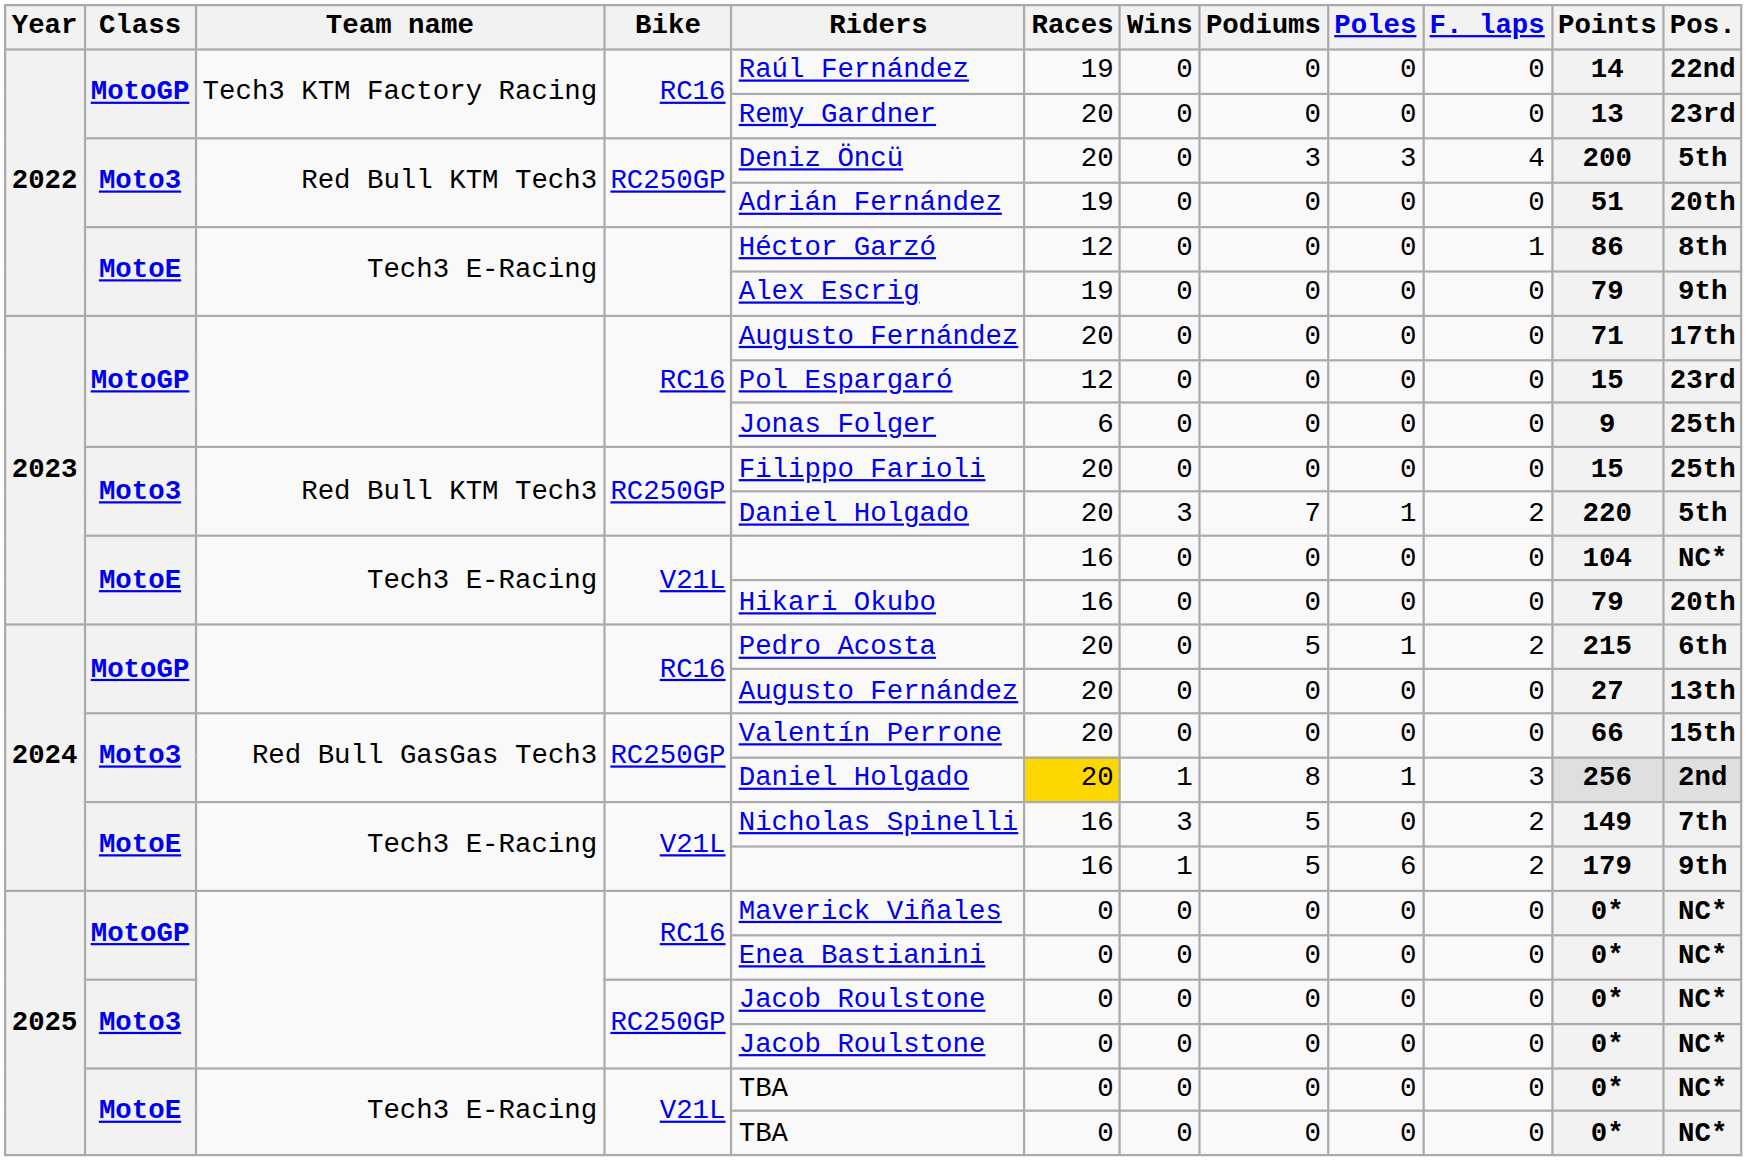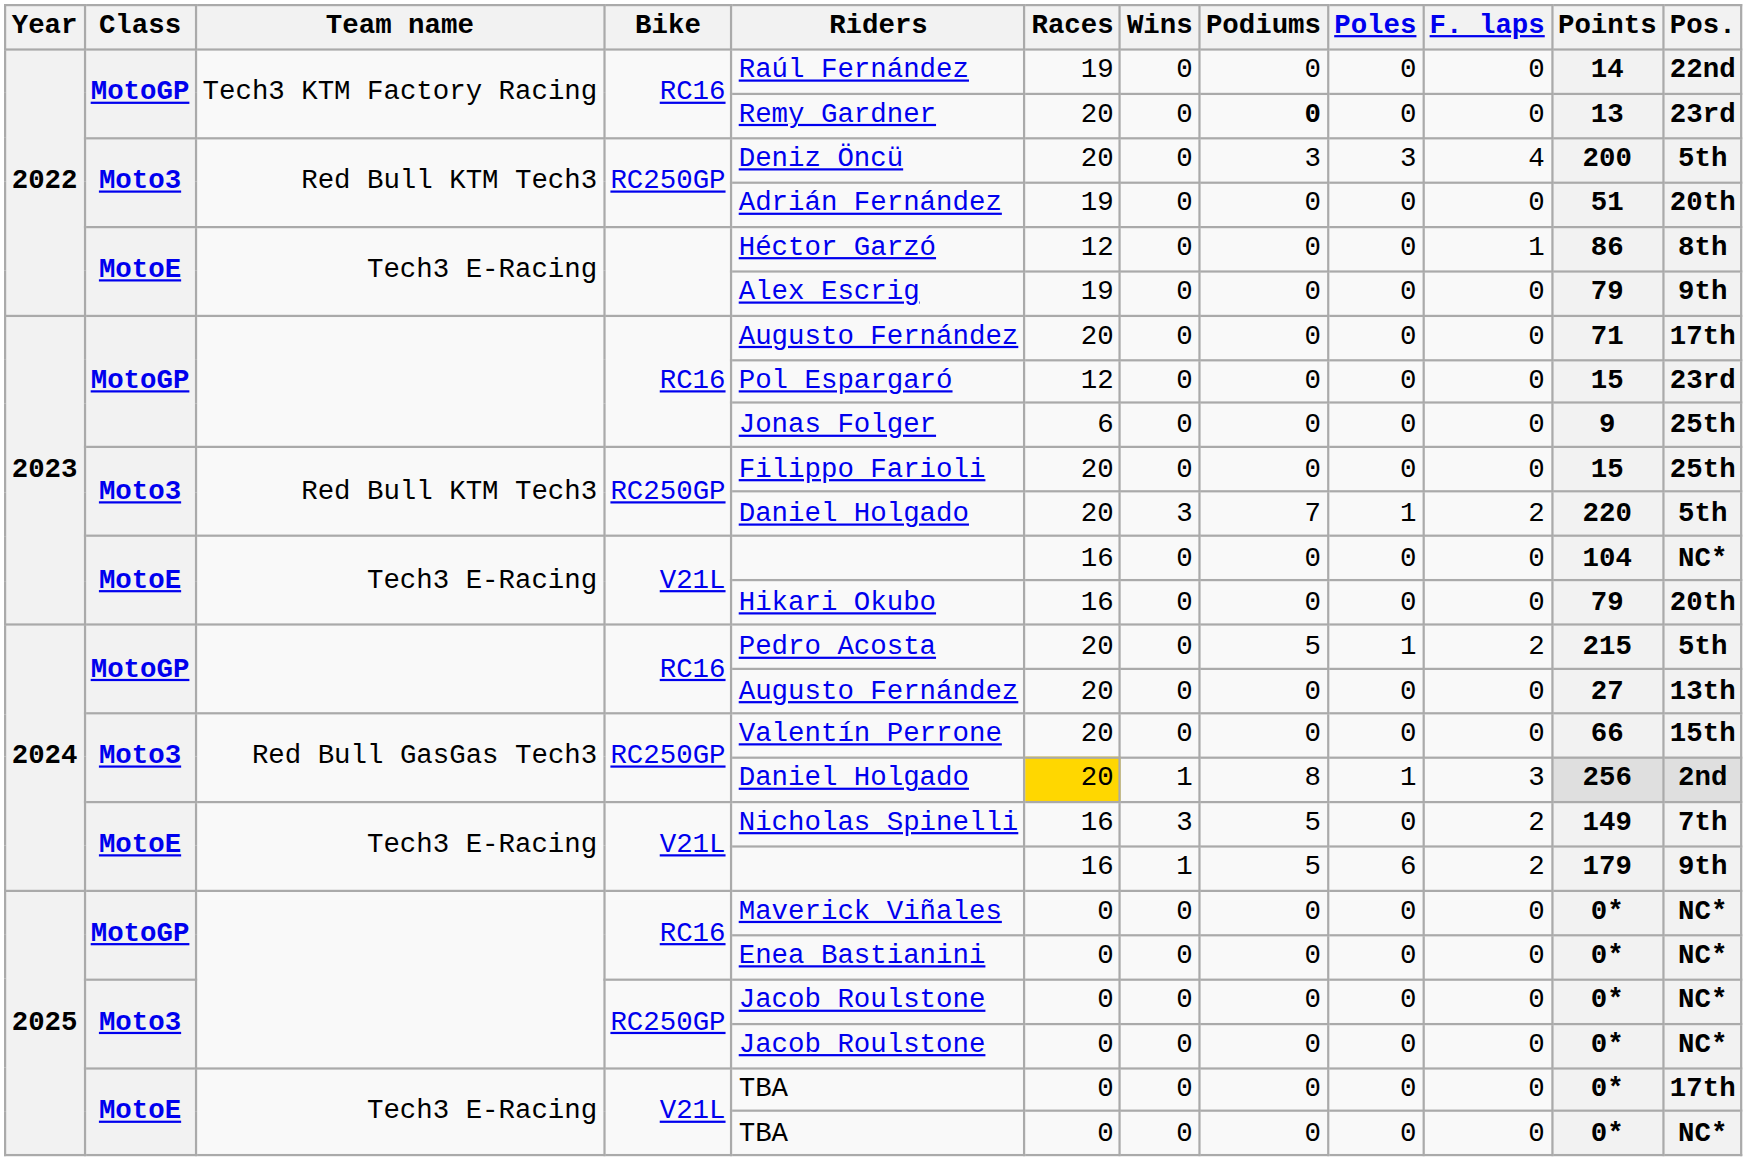(1313, 116) normal -> (1313, 116) bold
(1703, 647) 6th -> (1703, 647) 5th
(1703, 1090) NC* -> (1703, 1090) 17th
